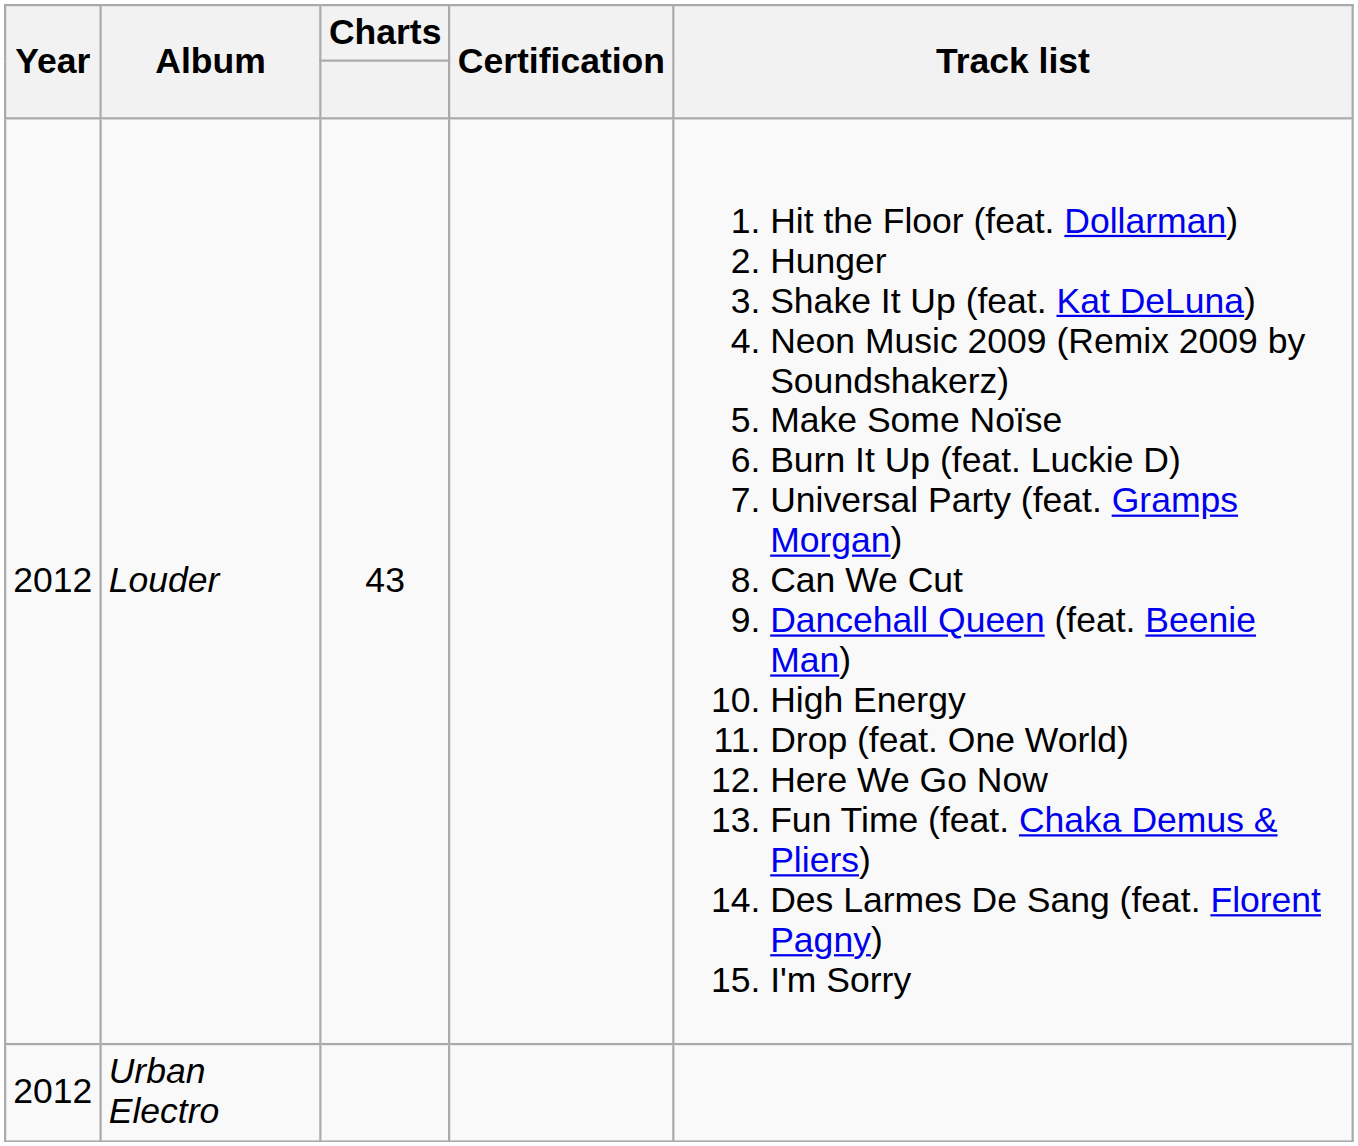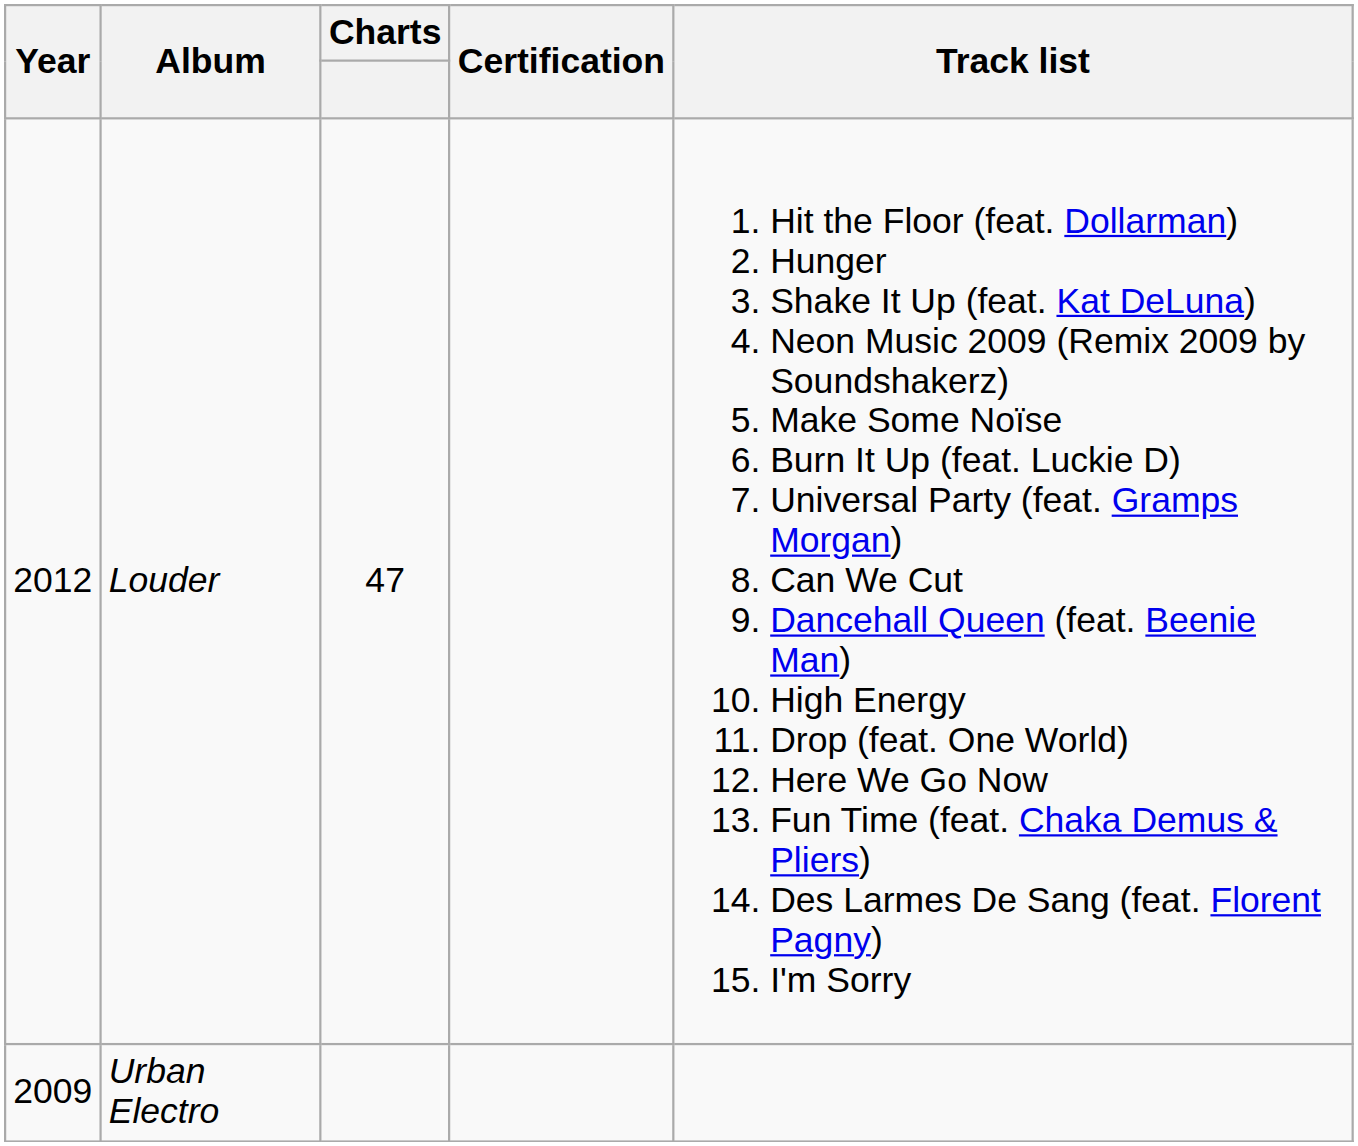(385, 580) 43 -> (385, 580) 47
(53, 1091) 2012 -> (53, 1091) 2009
